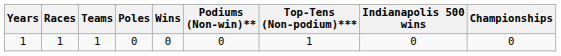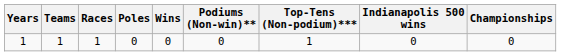columns swapped: (97, 19) <-> (60, 19)
